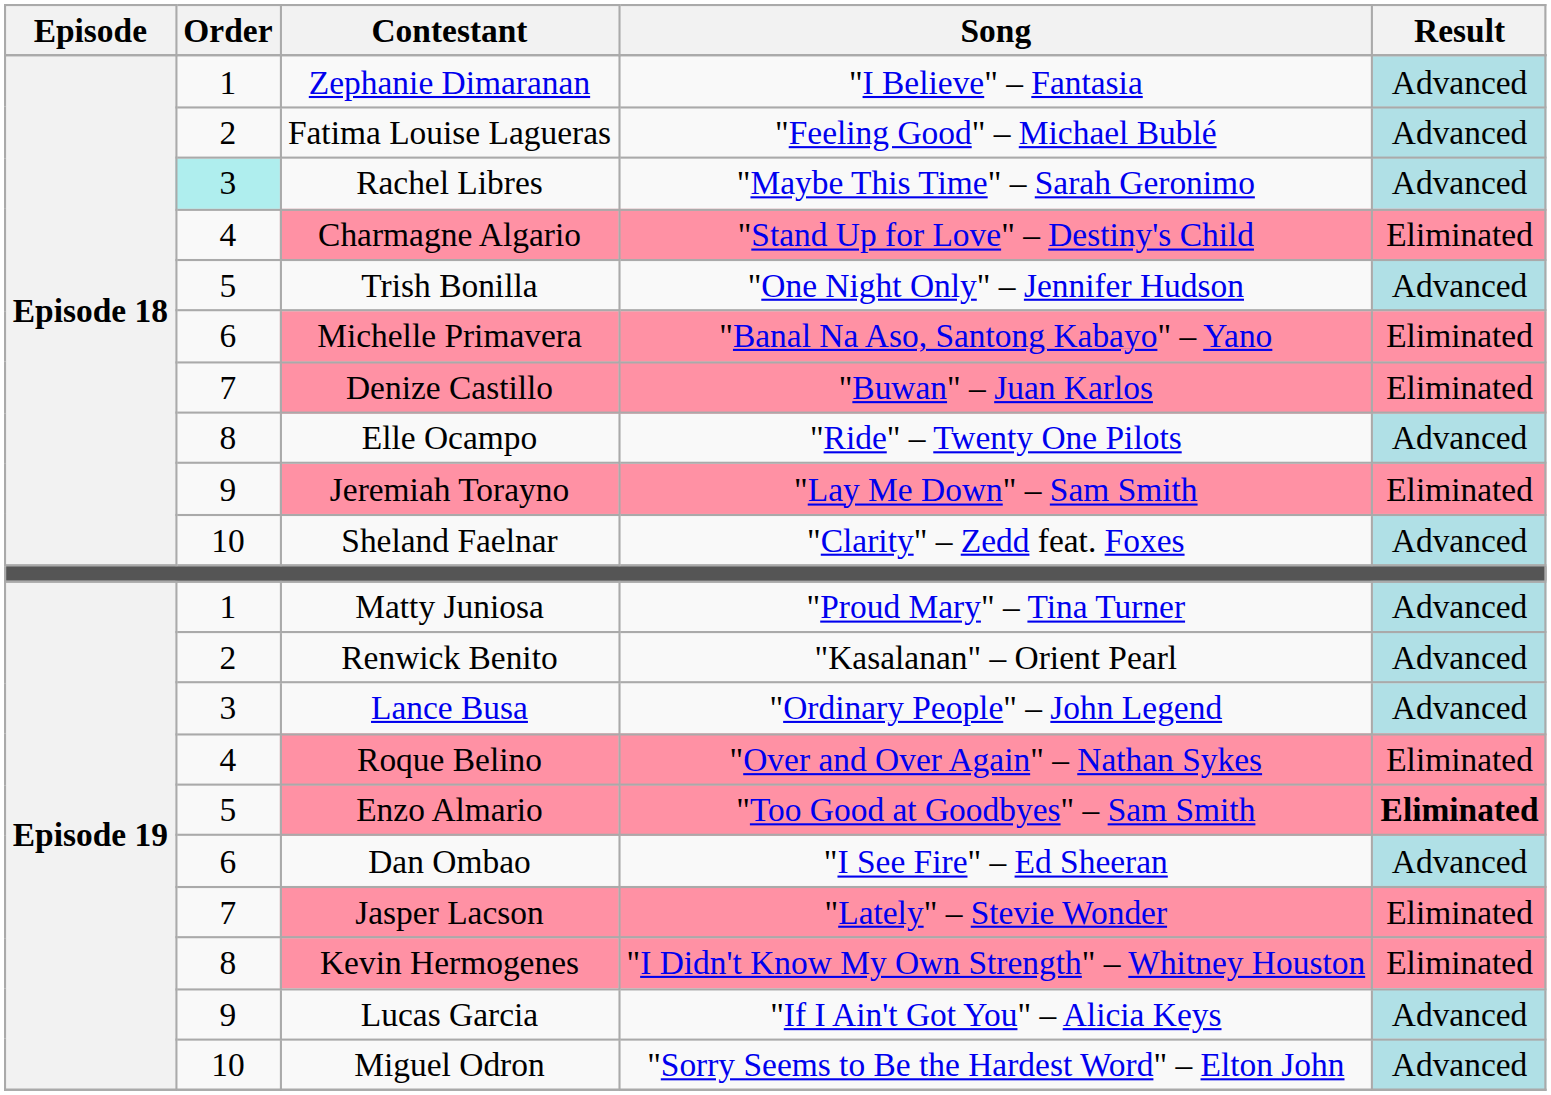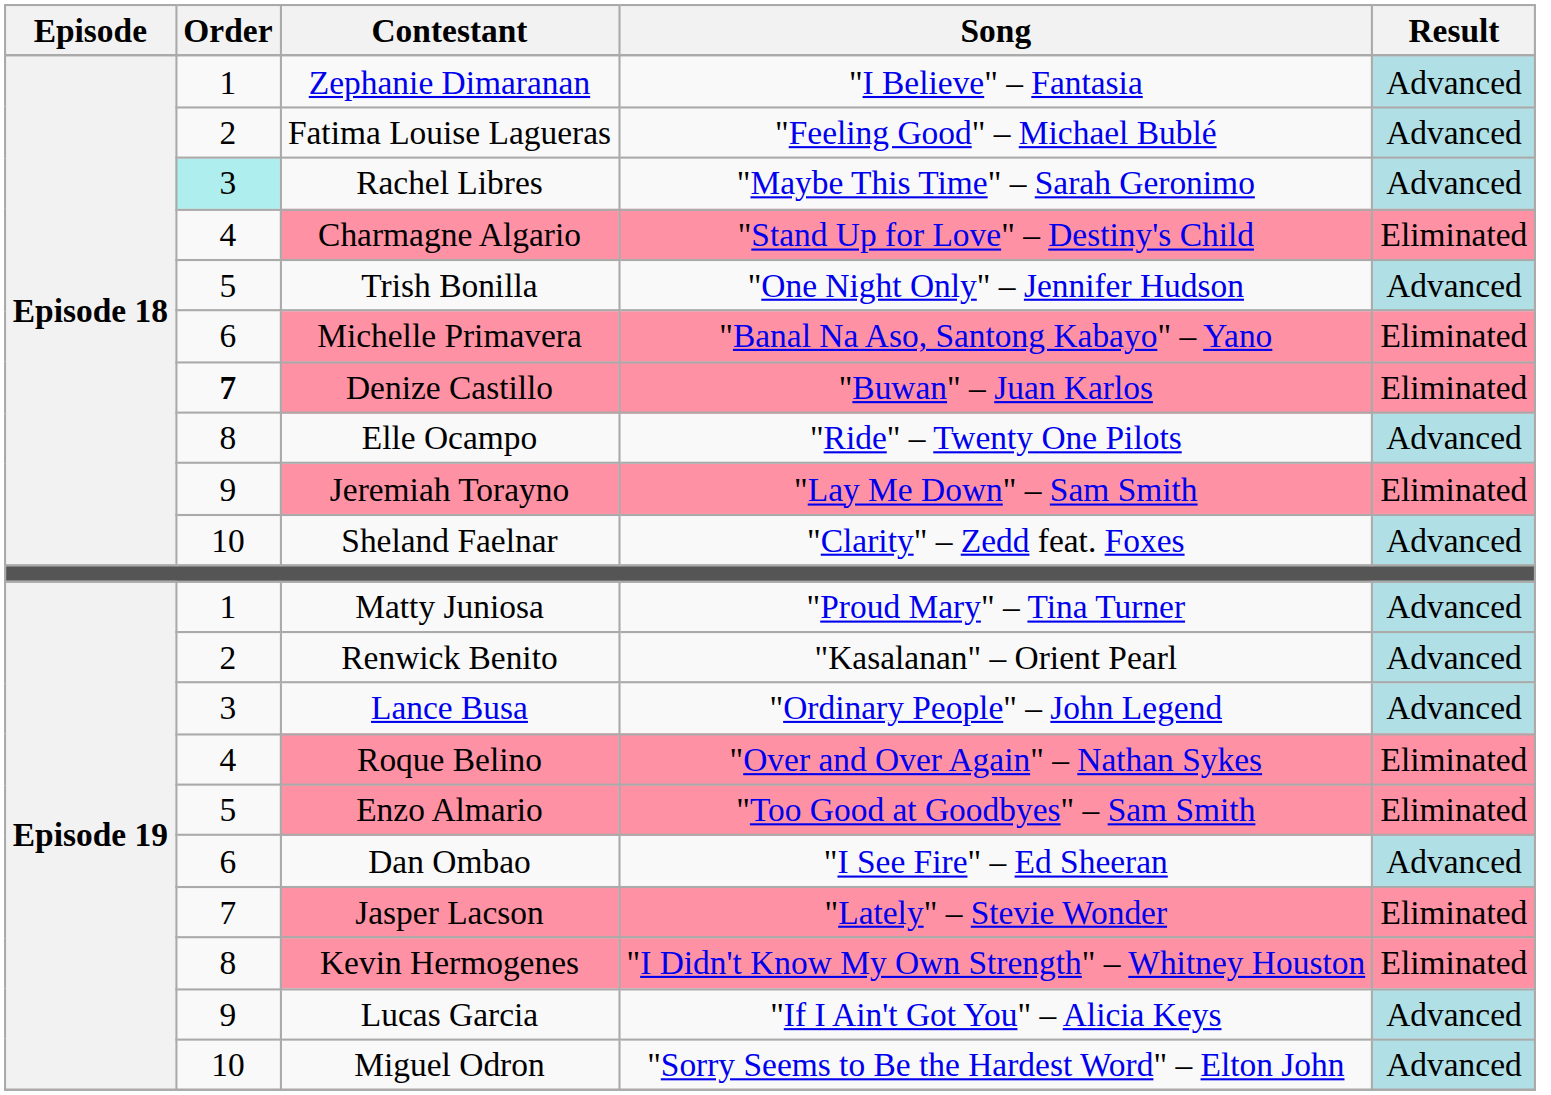(228, 387) normal -> (228, 387) bold
(1460, 810) bold -> (1454, 810) normal
